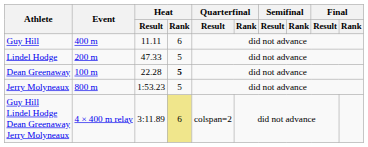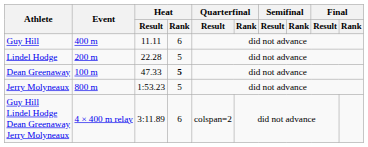(151, 57) 47.33 -> (151, 57) 22.28
(151, 72) 22.28 -> (151, 72) 47.33
(180, 119) khaki background -> (180, 119) no background
